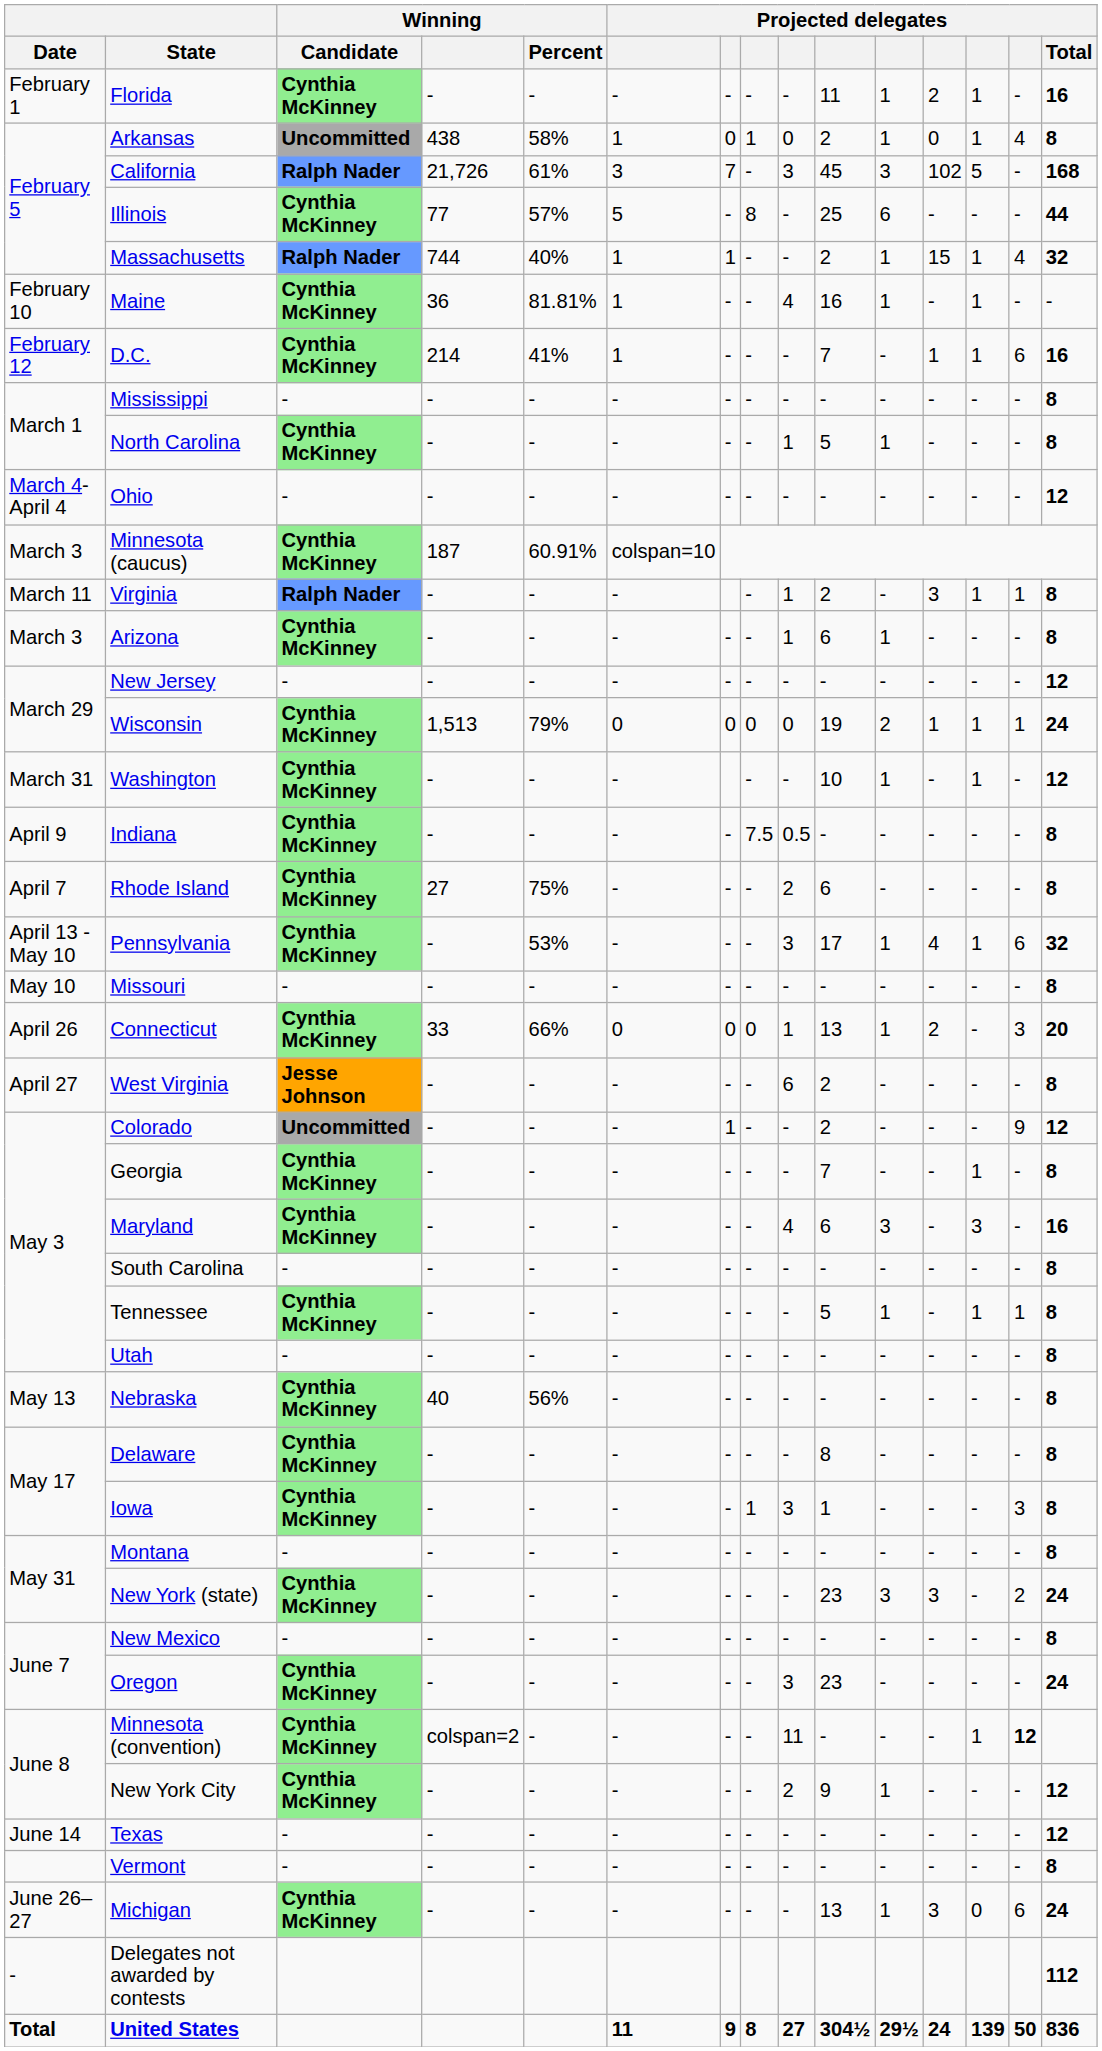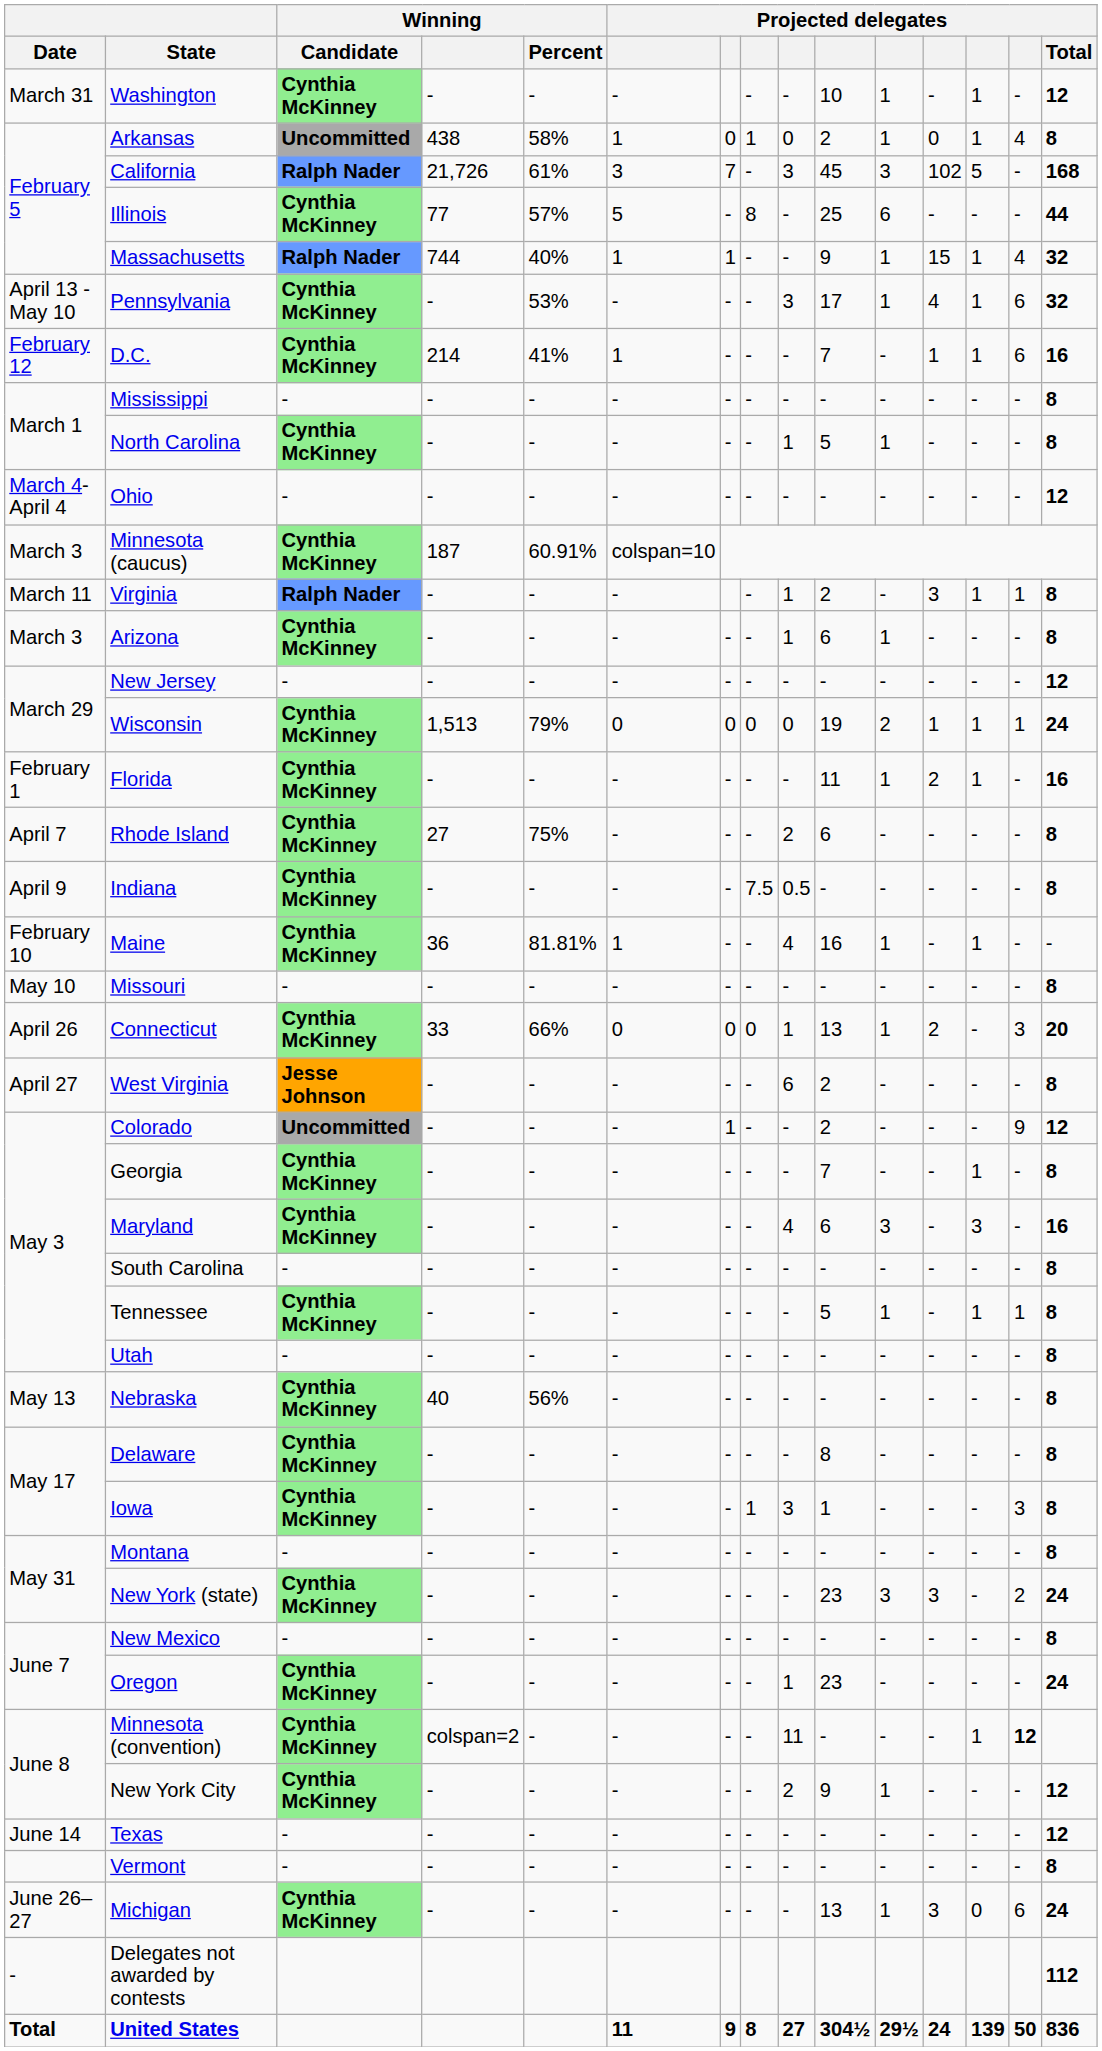rows swapped: (141, 95) <-> (163, 779)
(825, 257) 2 -> (825, 257) 9
rows swapped: (138, 300) <-> (170, 943)
rows swapped: (170, 888) <-> (143, 834)
(788, 1681) 3 -> (788, 1681) 1
